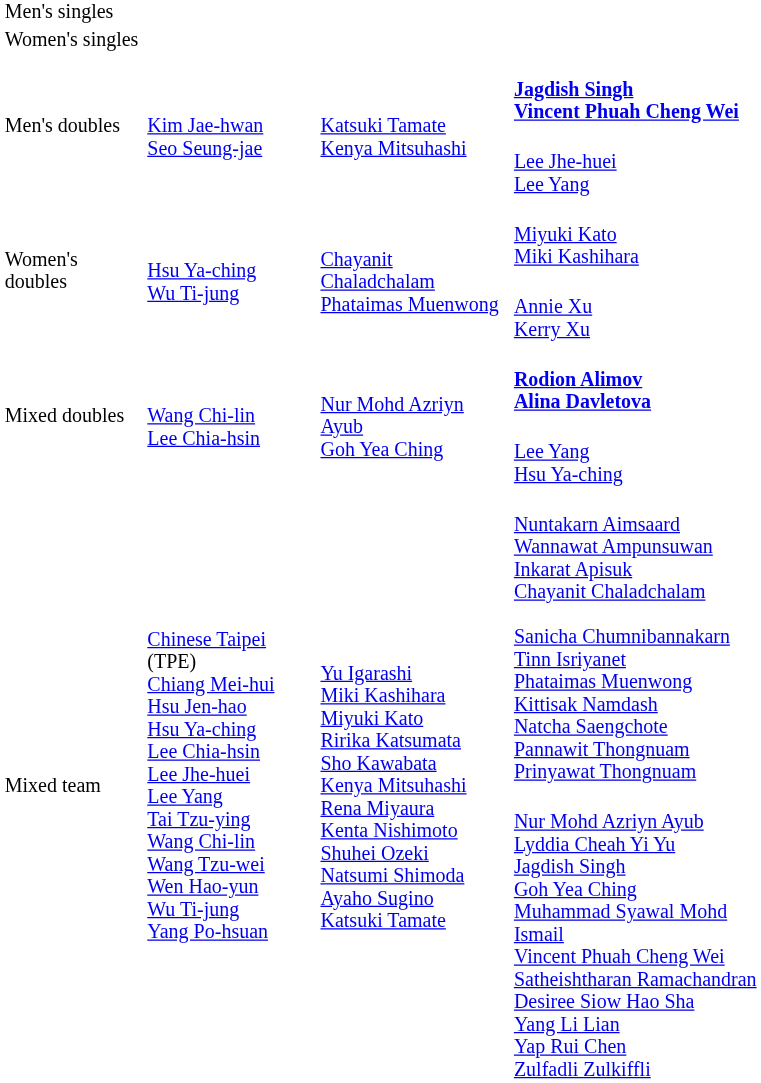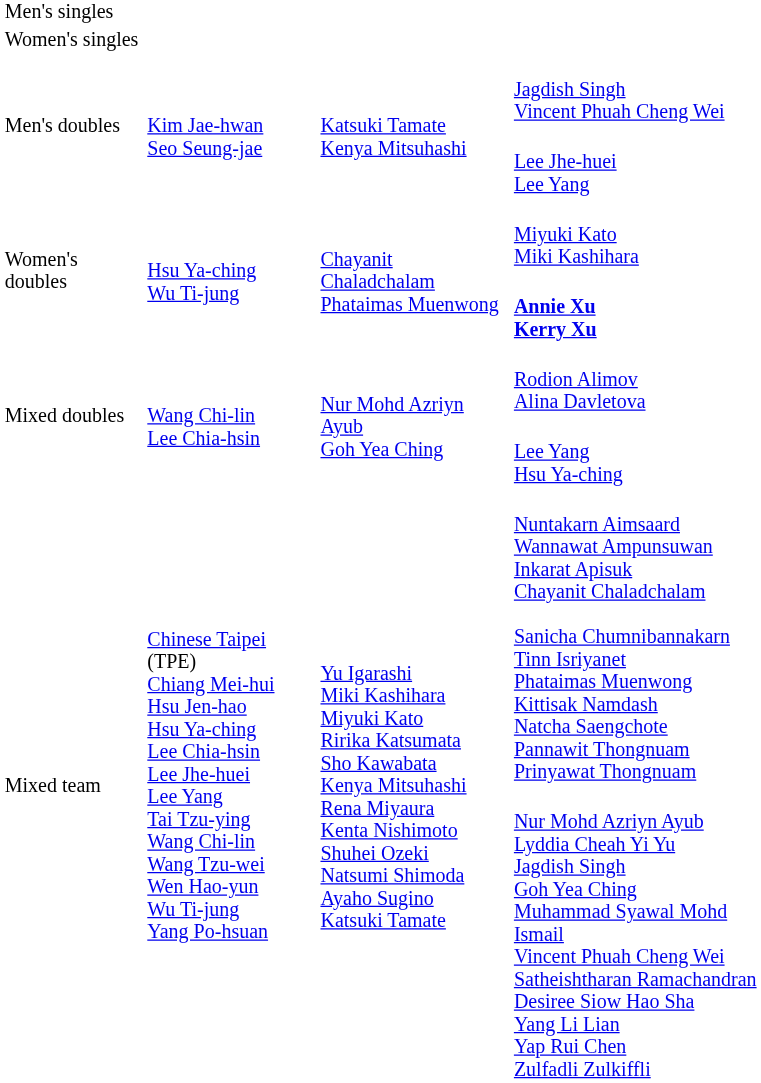(626, 100) bold -> (619, 100) normal
(553, 318) normal -> (555, 318) bold
(583, 390) bold -> (580, 390) normal
